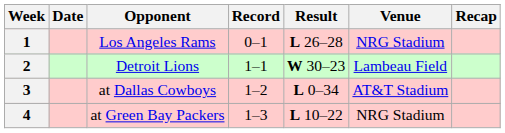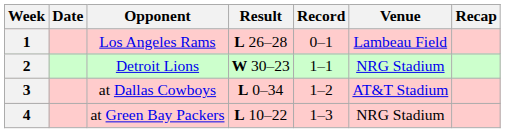columns swapped: (316, 16) <-> (256, 16)
(400, 41) NRG Stadium -> (400, 41) Lambeau Field
(400, 66) Lambeau Field -> (400, 66) NRG Stadium
